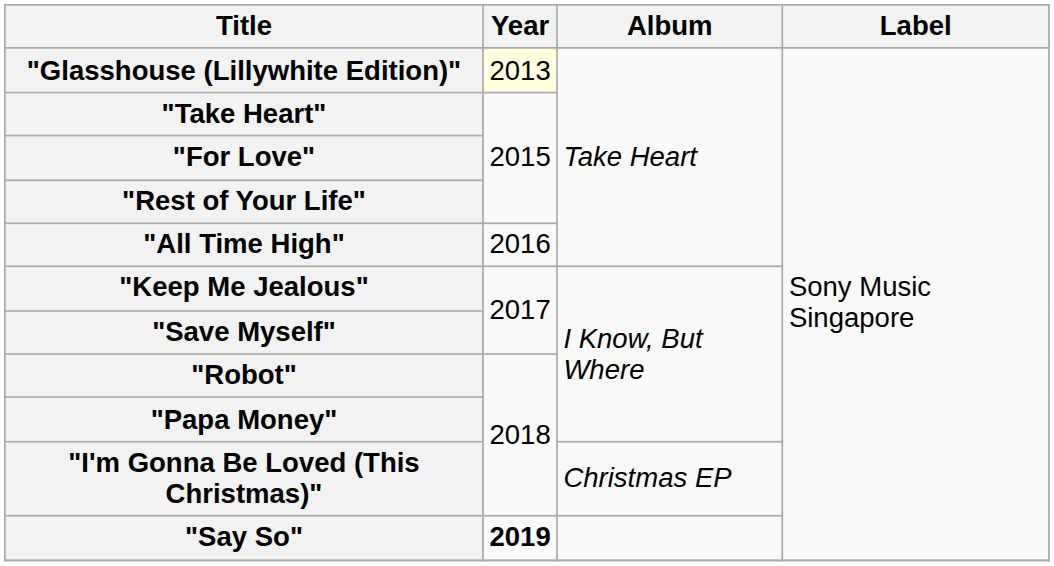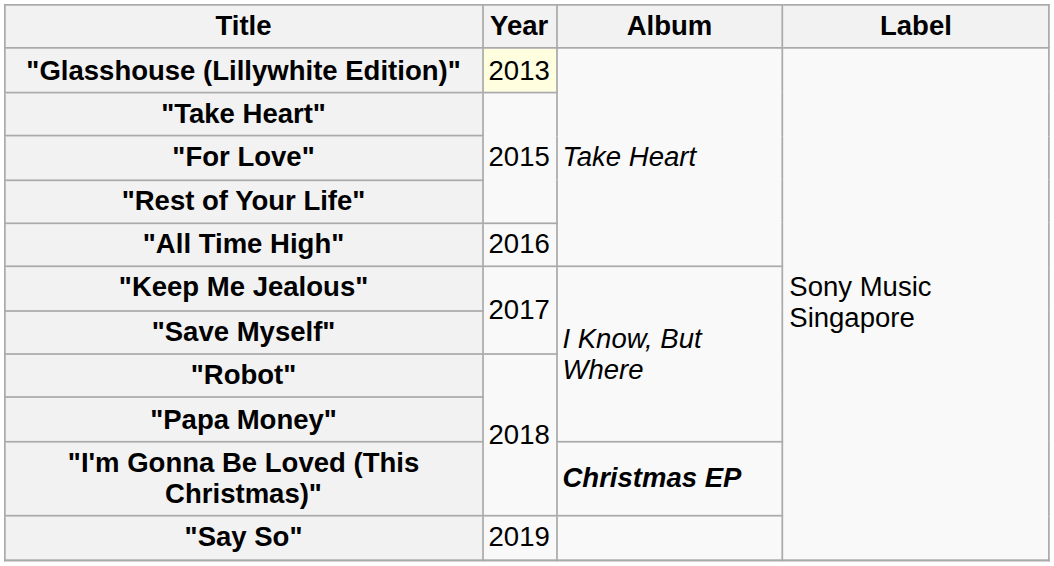(647, 478) normal -> (652, 478) bold
(520, 537) bold -> (519, 537) normal
